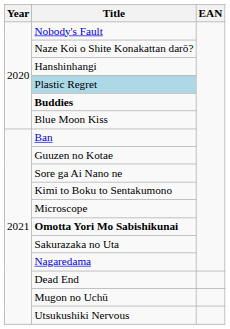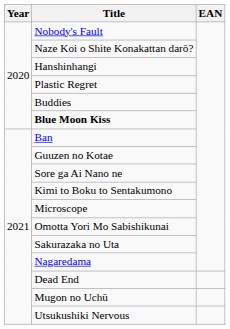(66, 84) lightblue background -> (66, 84) no background
(54, 102) bold -> (53, 102) normal
(71, 119) normal -> (72, 119) bold
(106, 226) bold -> (102, 226) normal
